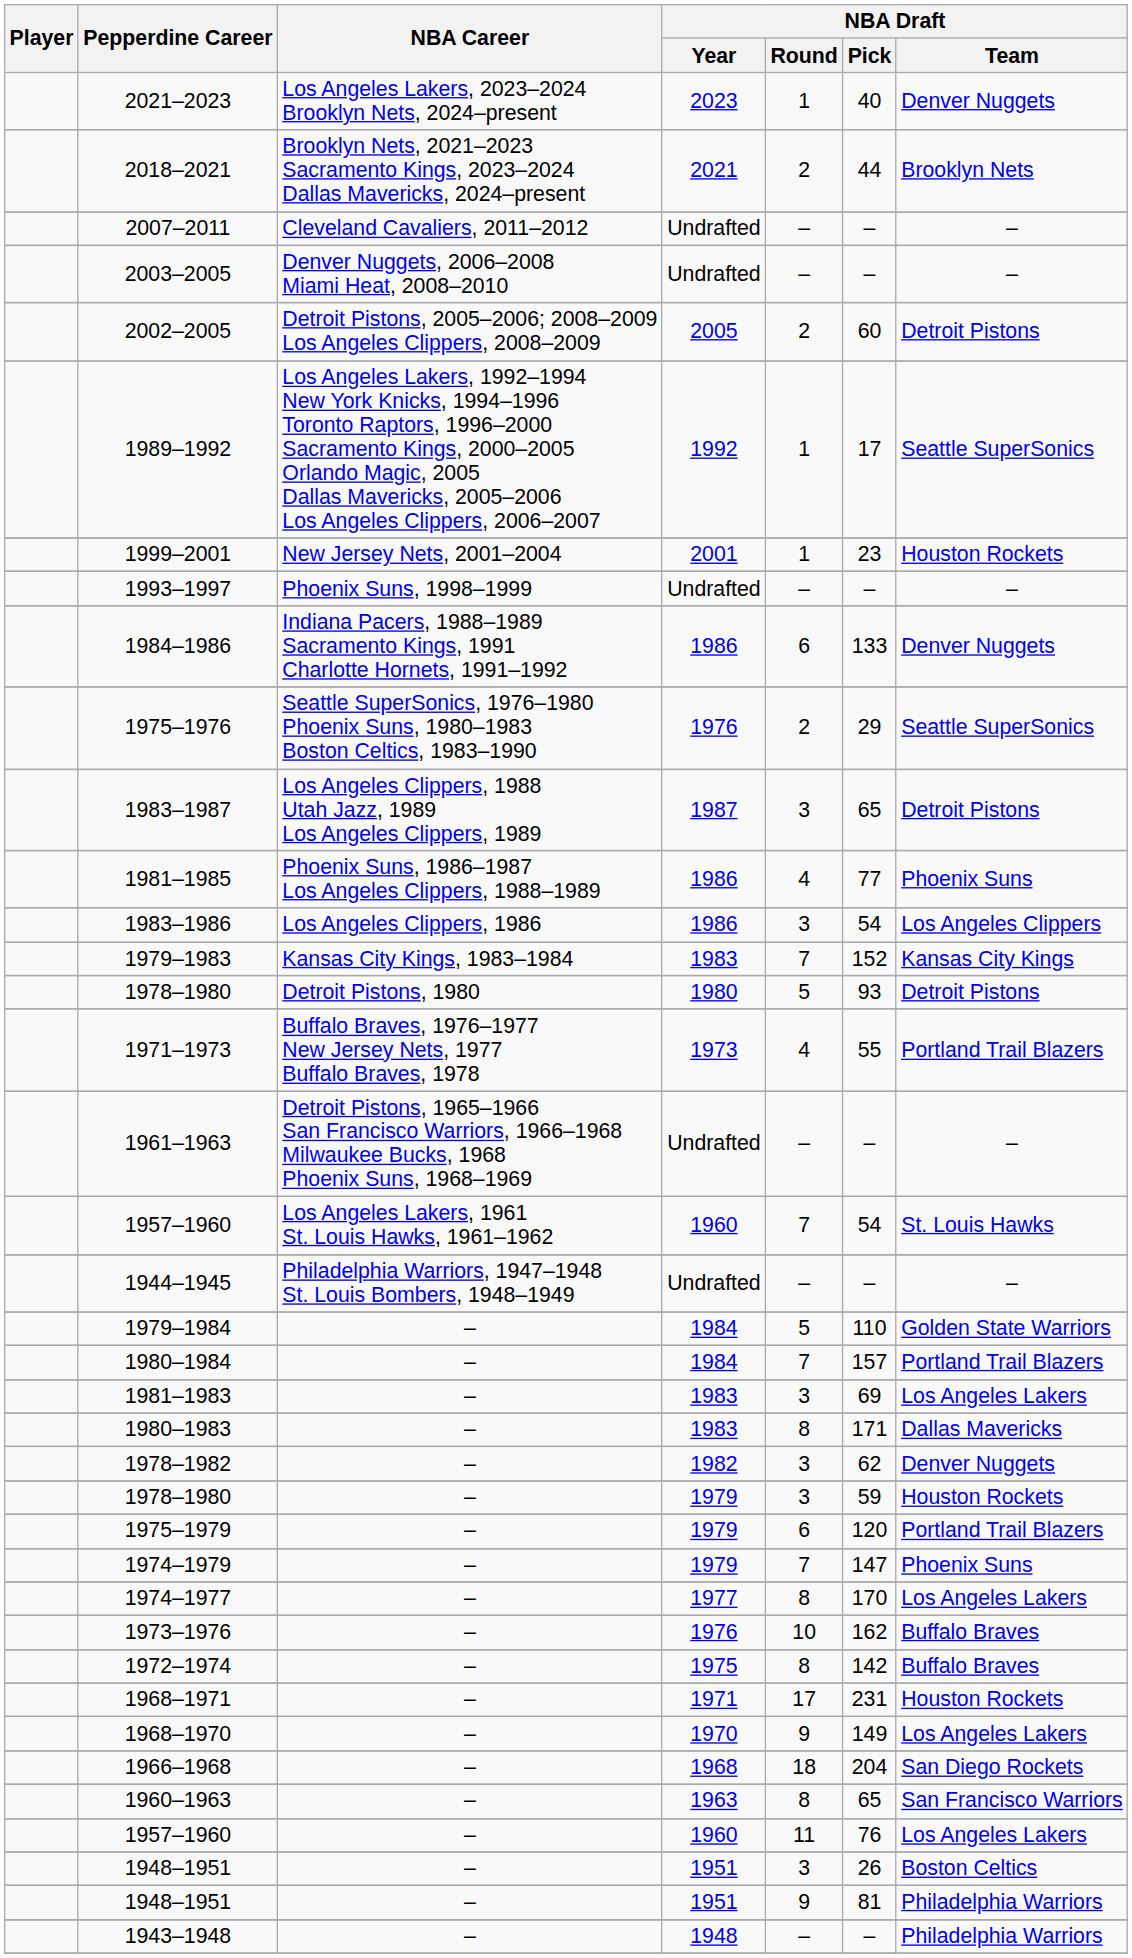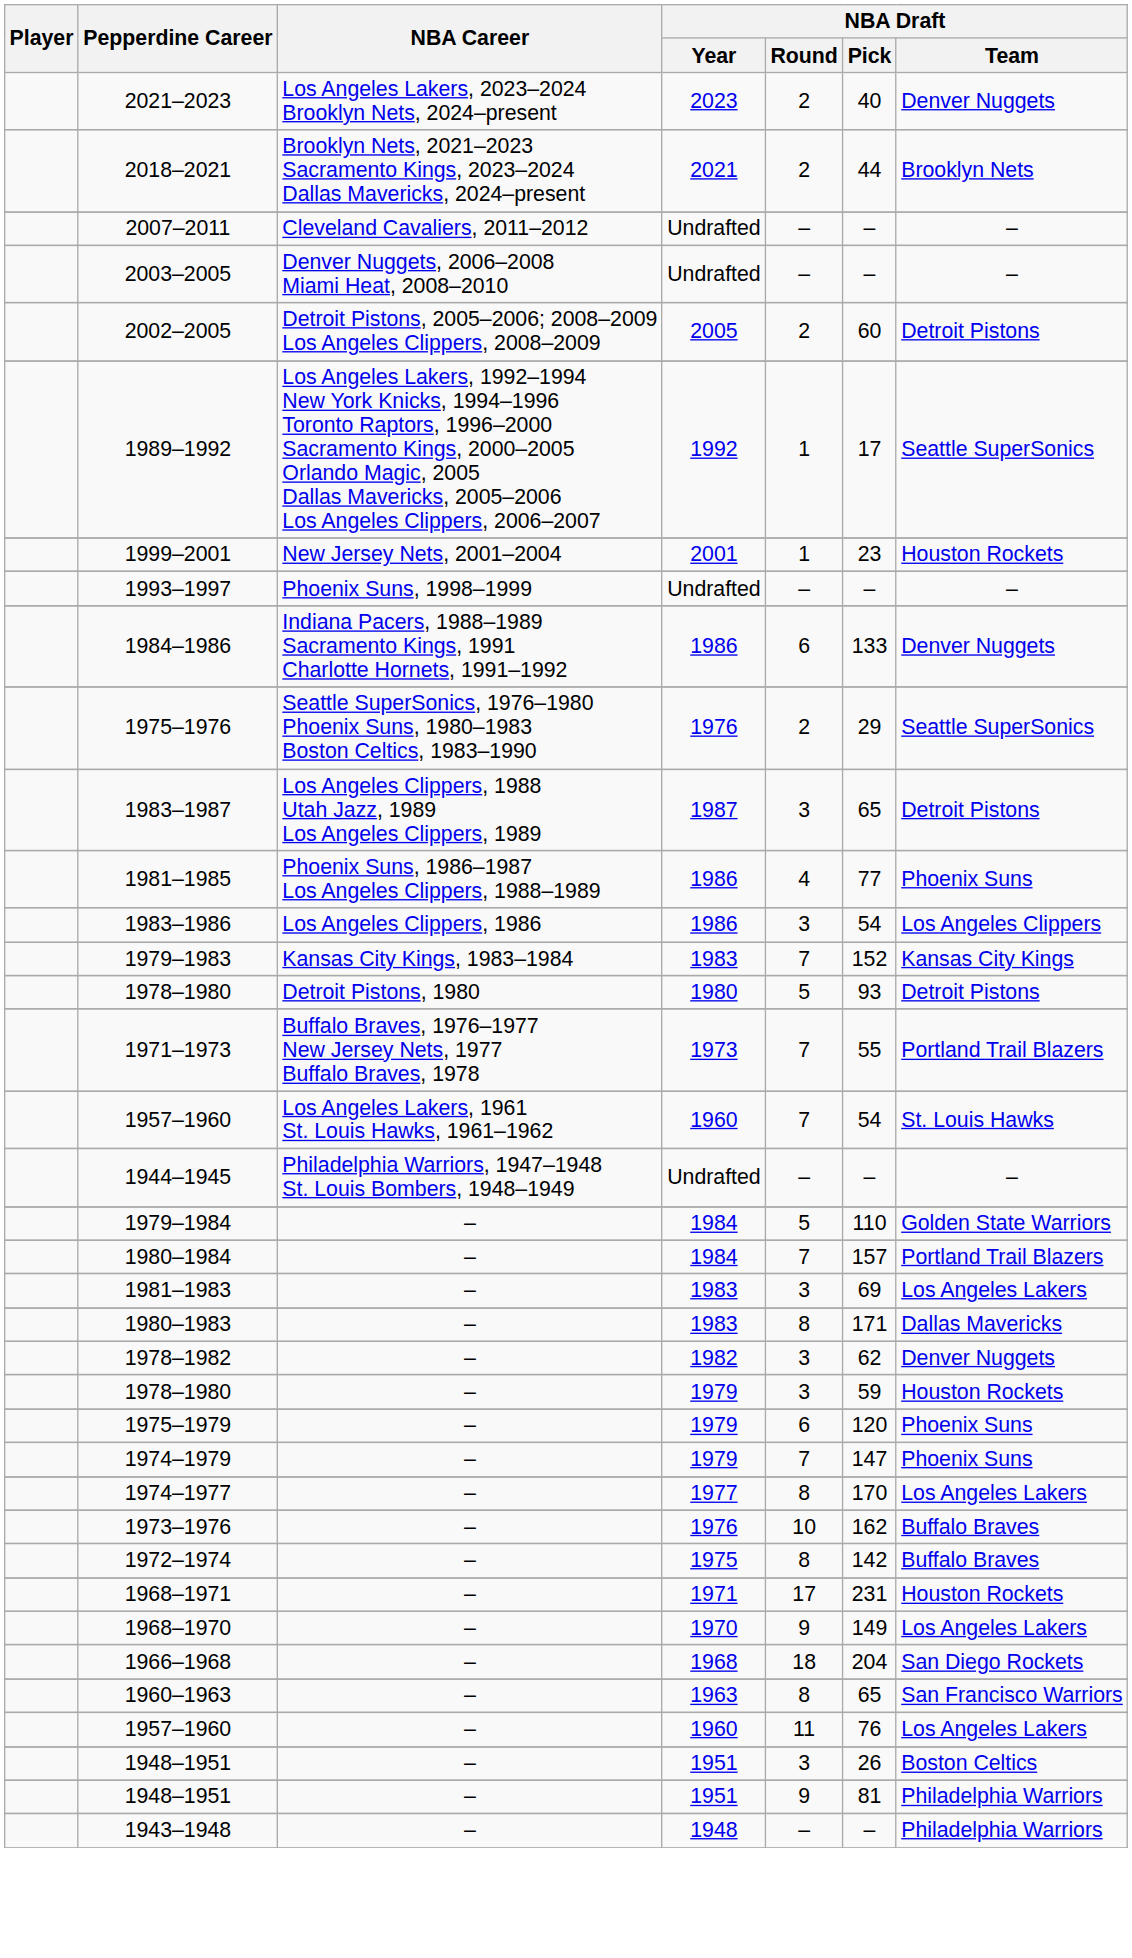(804, 100) 1 -> (804, 100) 2
(804, 1049) 4 -> (804, 1049) 7
- row: (178, 1143)
(1002, 1531) Portland Trail Blazers -> (967, 1425) Phoenix Suns
